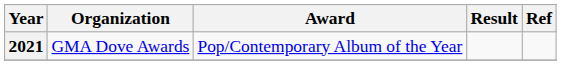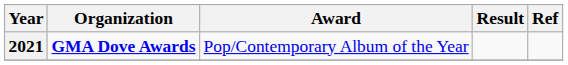(120, 45) normal -> (123, 45) bold
